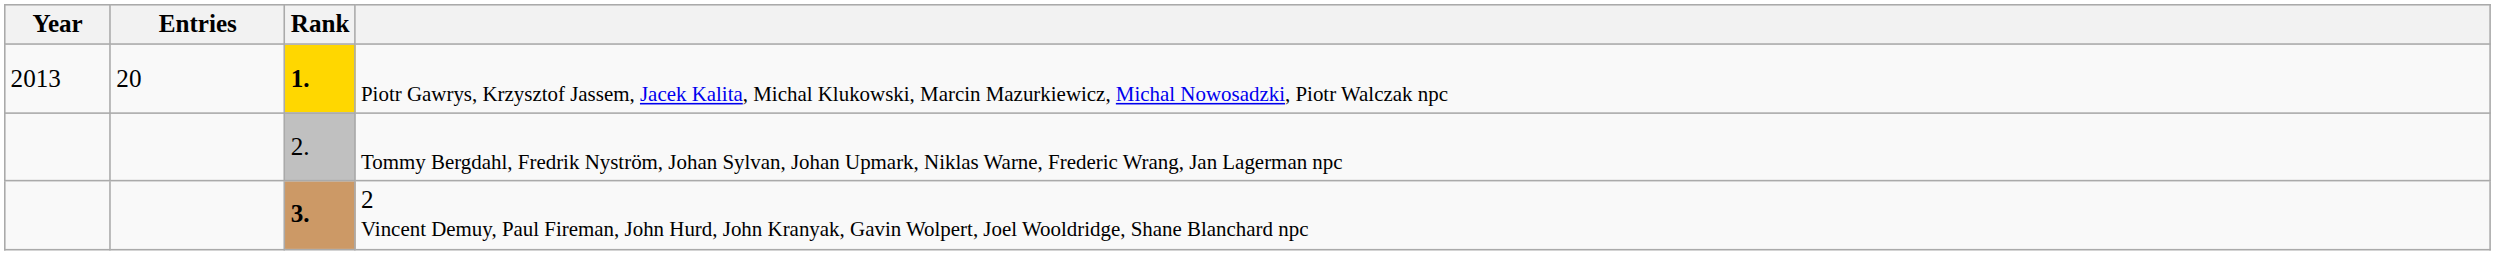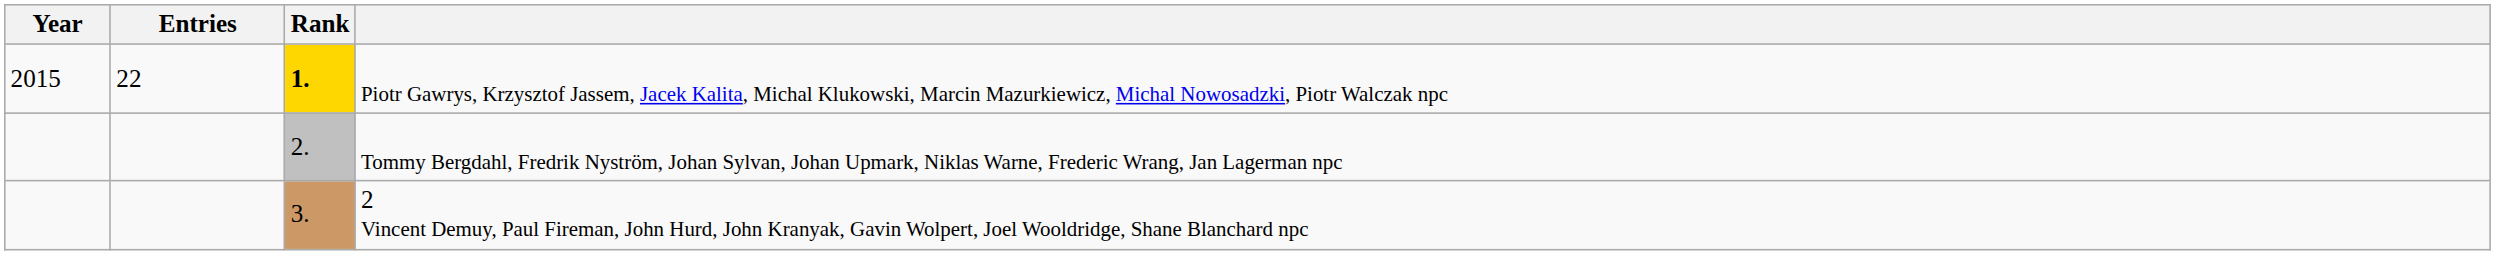(42, 78) 2013 -> (42, 78) 2015
(129, 78) 20 -> (129, 78) 22
(300, 214) bold -> (300, 214) normal
